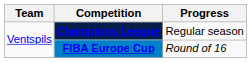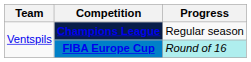(196, 48) no background -> (196, 48) paleturquoise background
